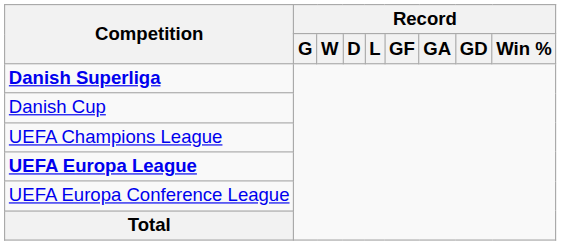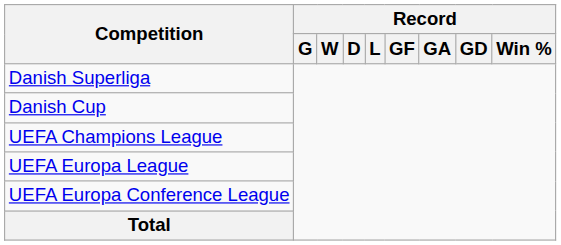(85, 78) bold -> (80, 78) normal
(103, 166) bold -> (99, 166) normal
